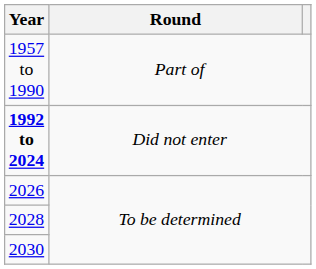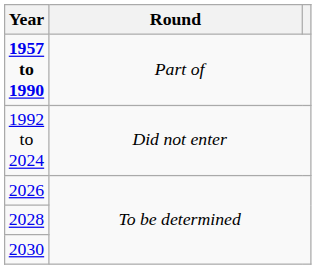(26, 69) normal -> (26, 69) bold
(26, 140) bold -> (26, 140) normal
